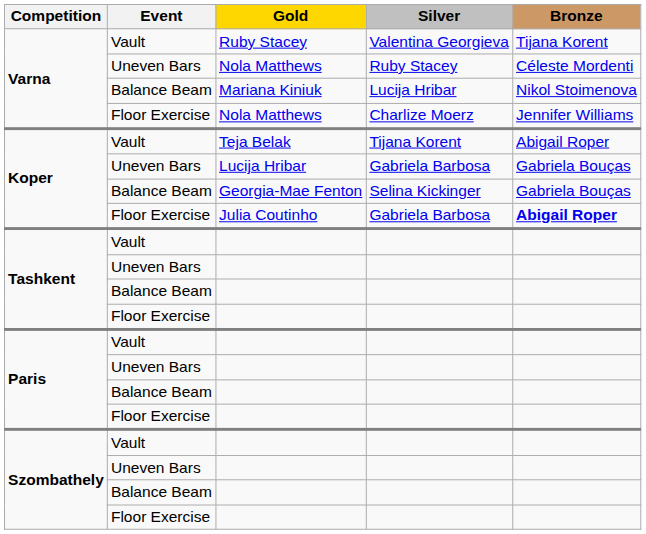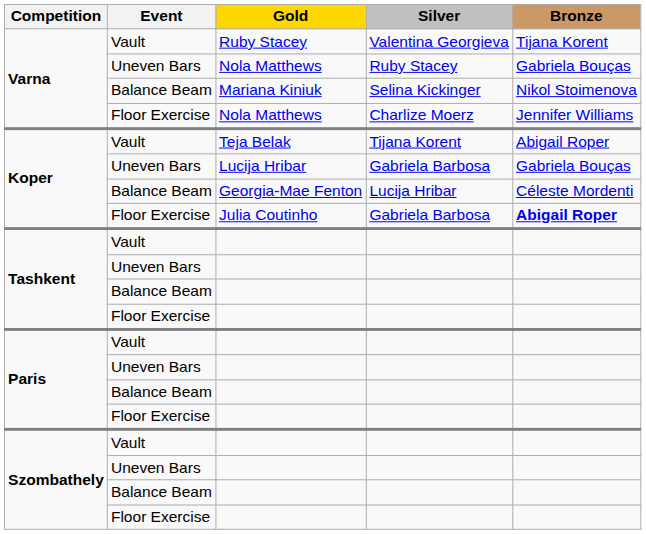(575, 66) Céleste Mordenti -> (573, 66) Gabriela Bouças
(413, 90) Lucija Hribar -> (425, 90) Selina Kickinger
(425, 191) Selina Kickinger -> (413, 191) Lucija Hribar
(573, 191) Gabriela Bouças -> (575, 191) Céleste Mordenti
